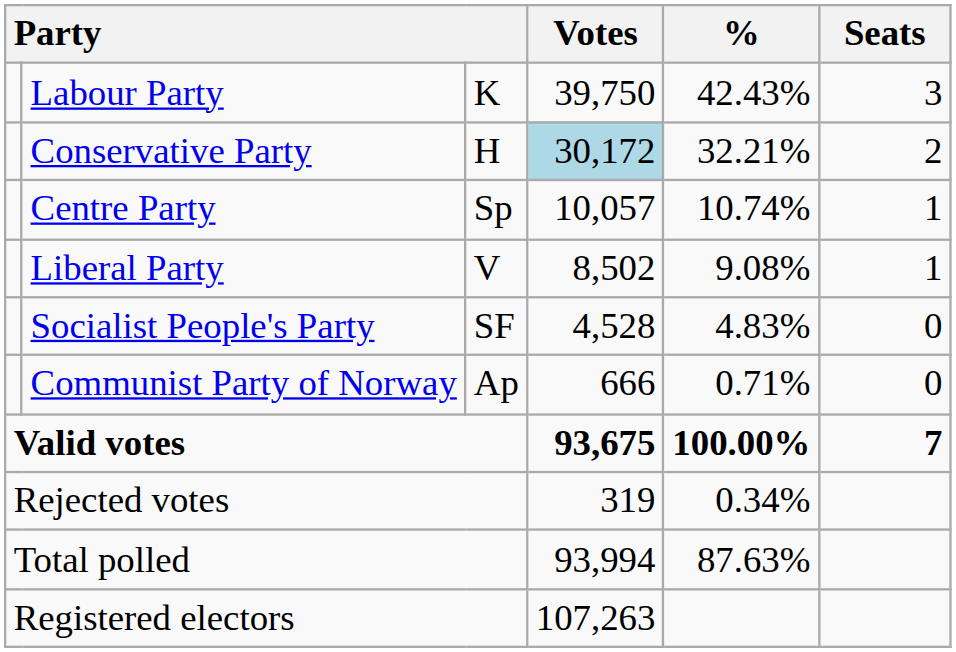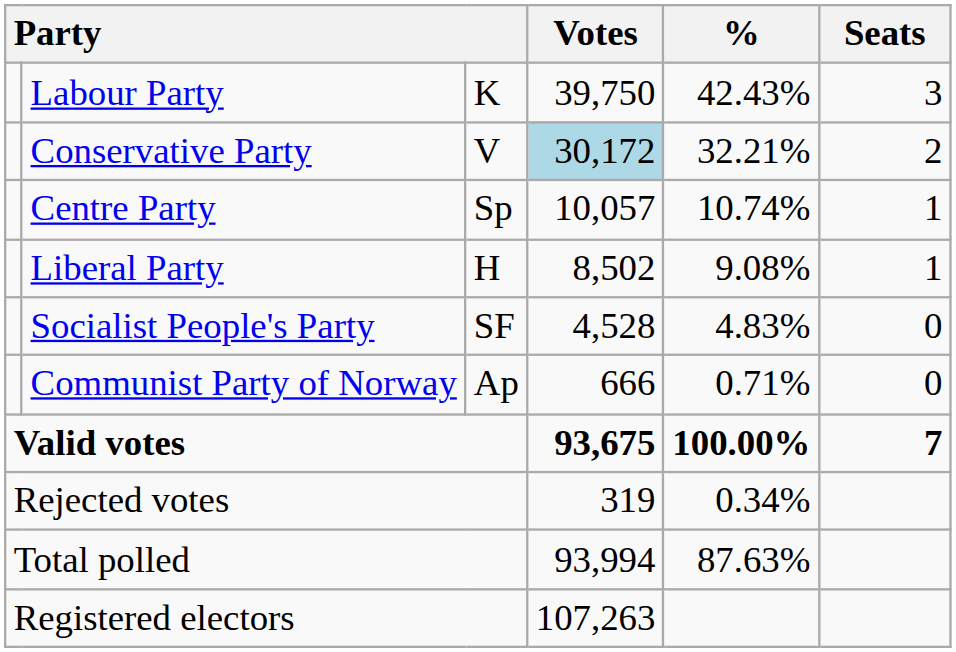(487, 150) H -> (487, 150) V
(487, 267) V -> (487, 267) H
